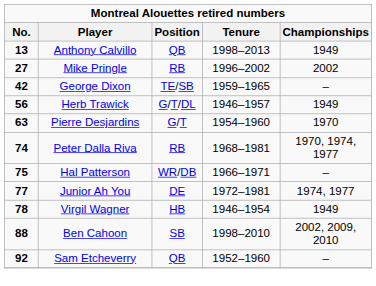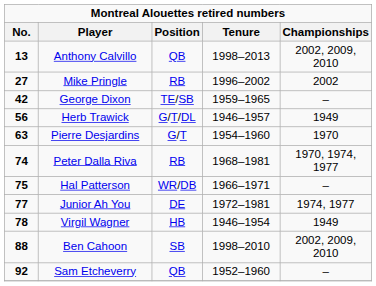(326, 50) 1949 -> (326, 56) 2002, 2009, 2010
